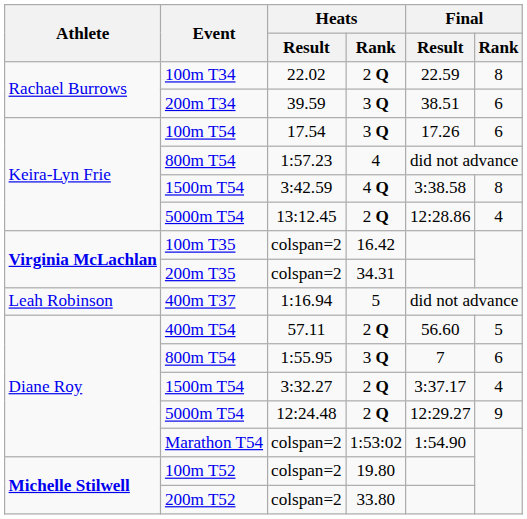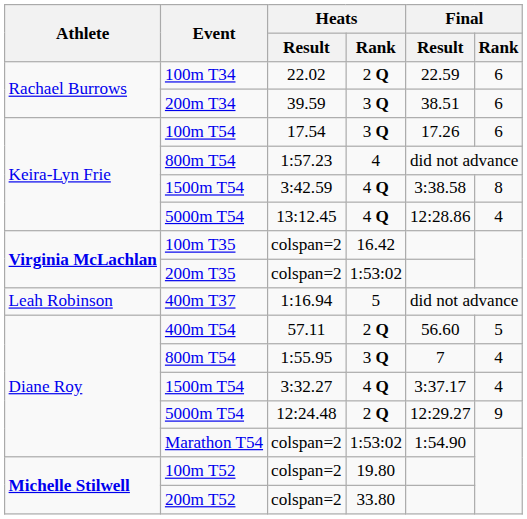(498, 75) 8 -> (498, 75) 6
(376, 216) 2 Q -> (376, 216) 4 Q
(376, 273) 34.31 -> (376, 273) 1:53:02
(498, 358) 6 -> (498, 358) 4
(376, 386) 2 Q -> (376, 386) 4 Q
